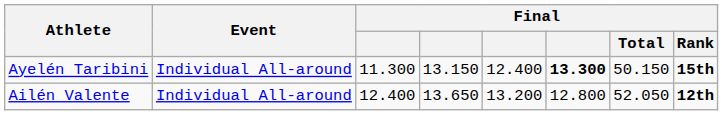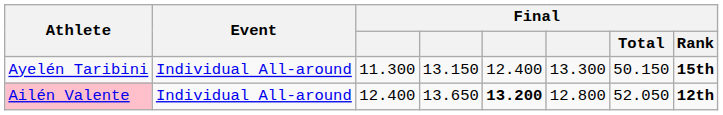(578, 70) bold -> (578, 70) normal
(69, 96) no background -> (69, 96) pink background
(514, 96) normal -> (514, 96) bold
